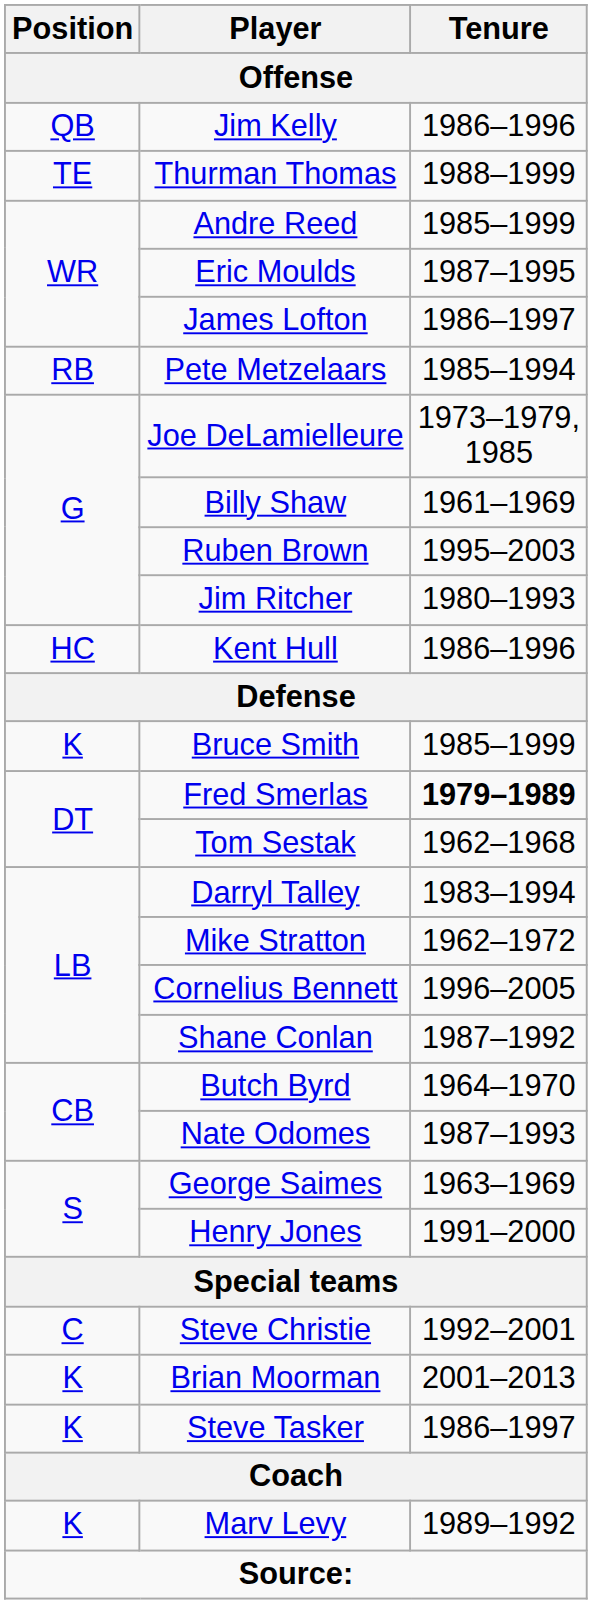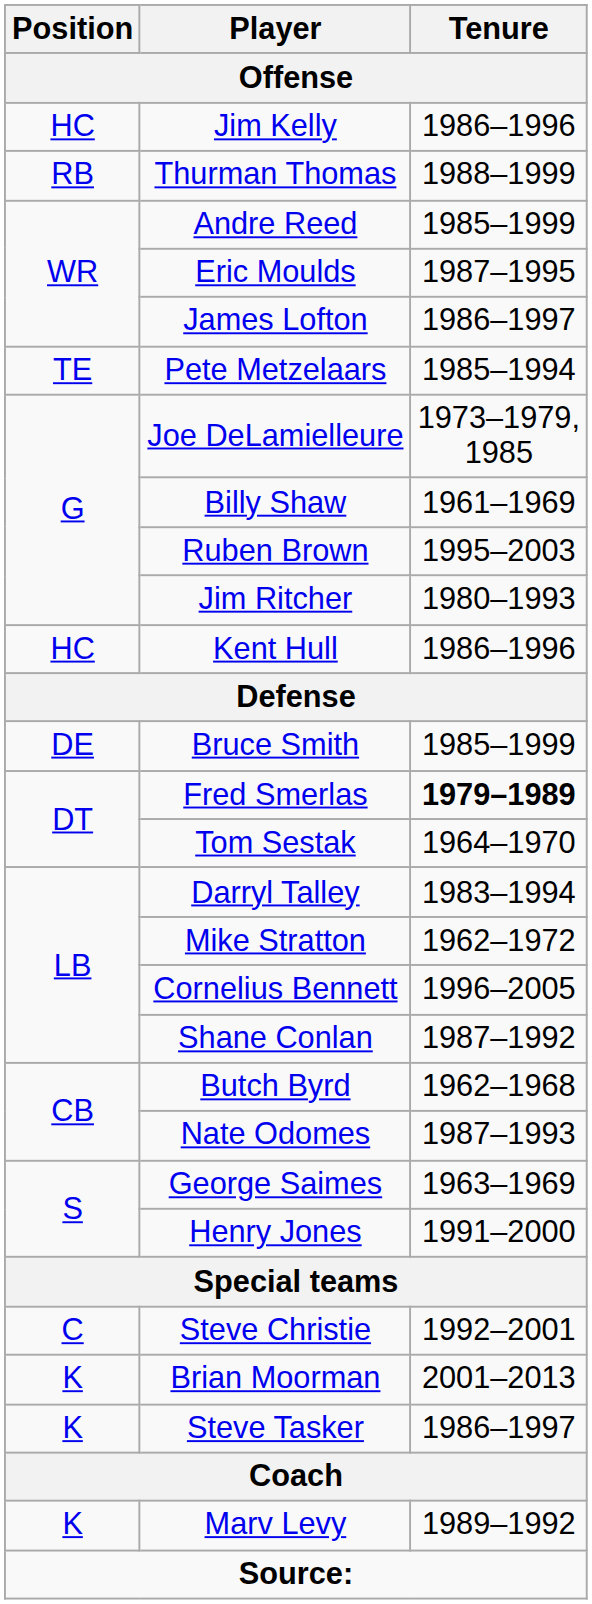(73, 126) QB -> (73, 126) HC
(73, 175) TE -> (73, 175) RB
(73, 369) RB -> (73, 369) TE
(73, 745) K -> (73, 745) DE
(499, 842) 1962–1968 -> (499, 842) 1964–1970
(499, 1086) 1964–1970 -> (499, 1086) 1962–1968
